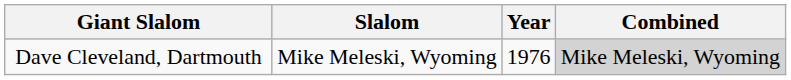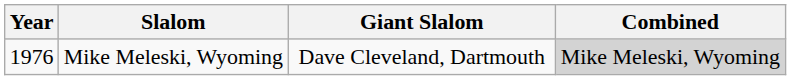columns swapped: (529, 21) <-> (138, 21)
